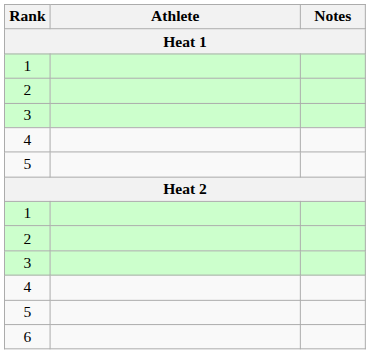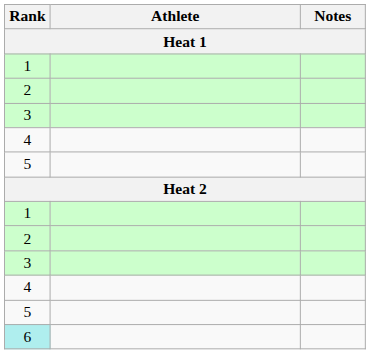(27, 336) no background -> (27, 336) paleturquoise background
